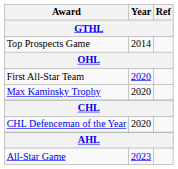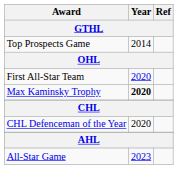(141, 92) normal -> (141, 92) bold
